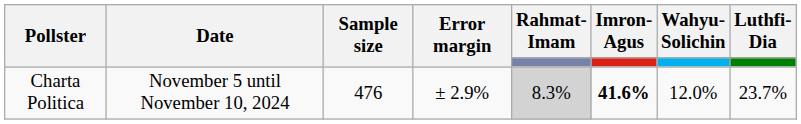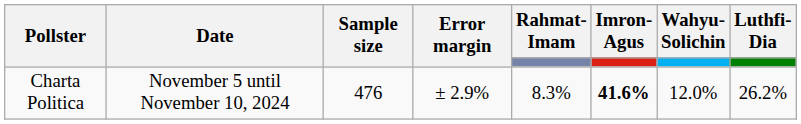(551, 93) lightgrey background -> (551, 93) no background
(763, 93) 23.7% -> (763, 93) 26.2%
